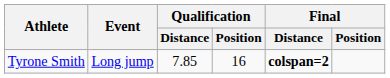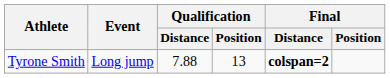(185, 61) 7.85 -> (185, 61) 7.88
(239, 61) 16 -> (239, 61) 13
